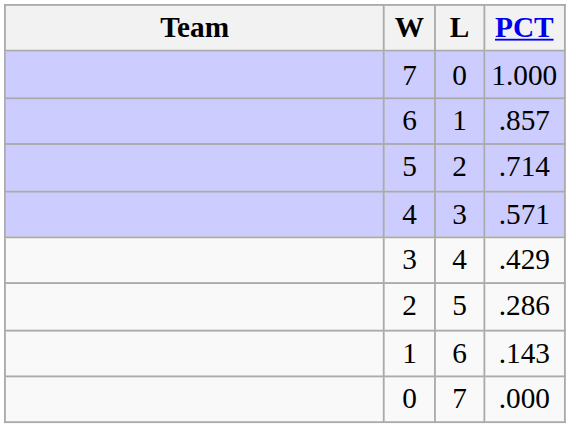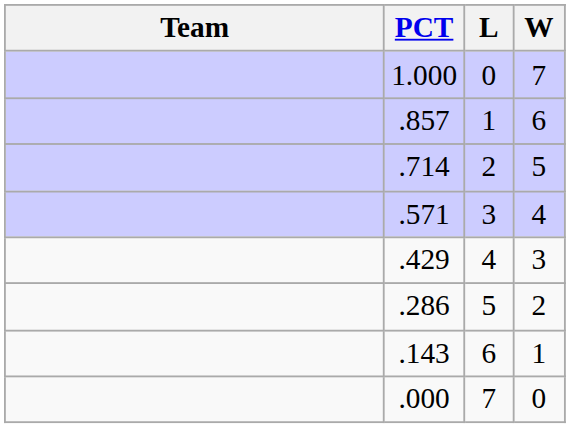columns swapped: (409, 27) <-> (524, 27)
